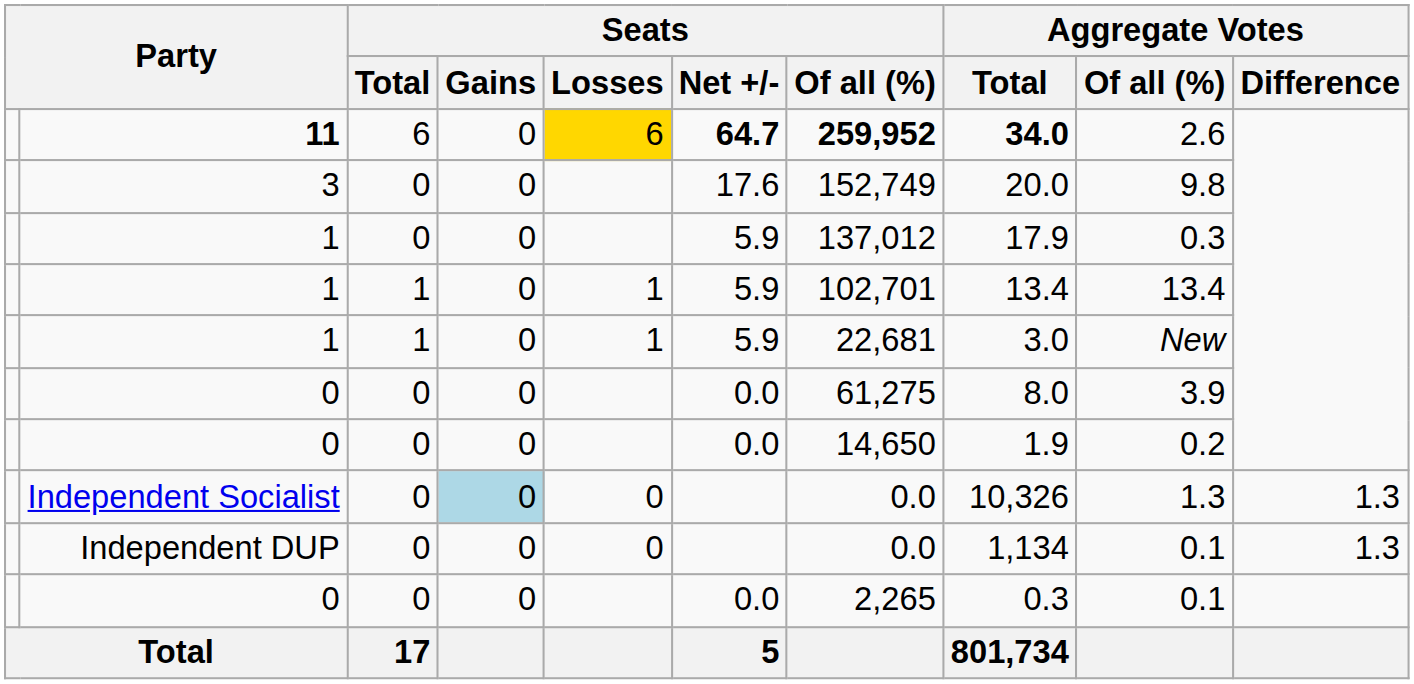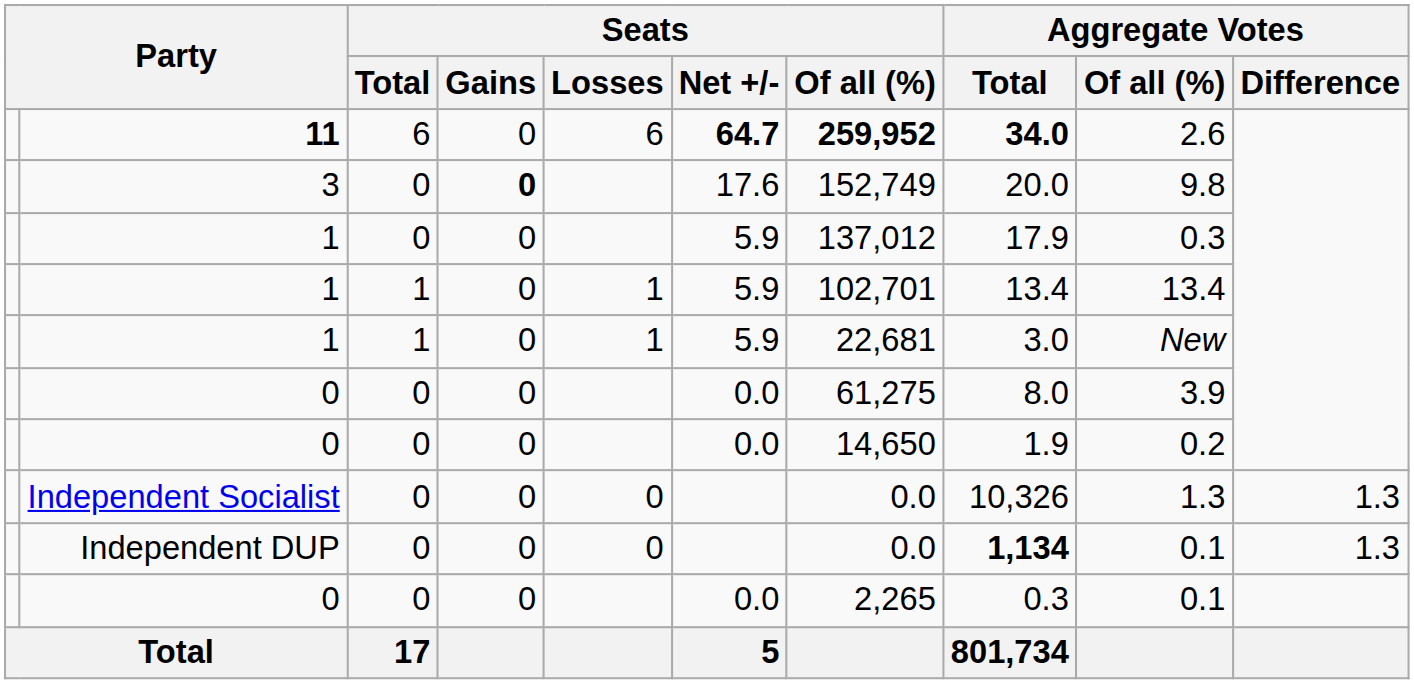(655, 133) gold background -> (655, 133) no background
(527, 185) normal -> (527, 185) bold
(527, 496) lightblue background -> (527, 496) no background
(1028, 548) normal -> (1028, 548) bold
